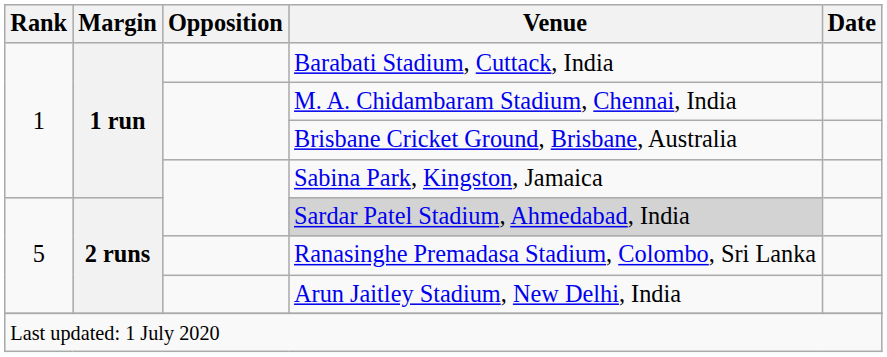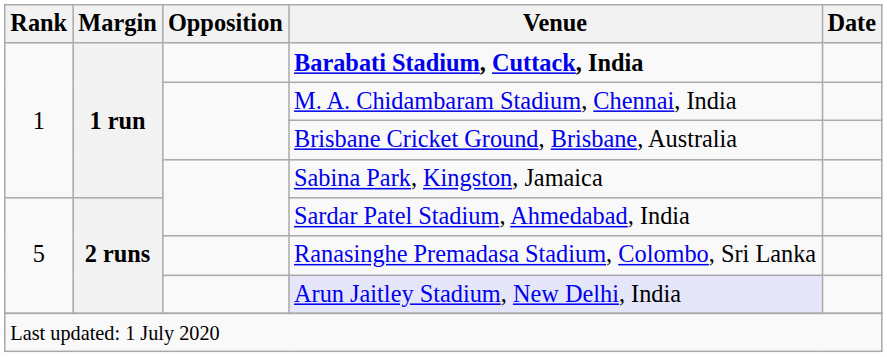(454, 62) normal -> (469, 62) bold
(492, 216) lightgrey background -> (492, 216) no background
(488, 293) no background -> (488, 293) lavender background
